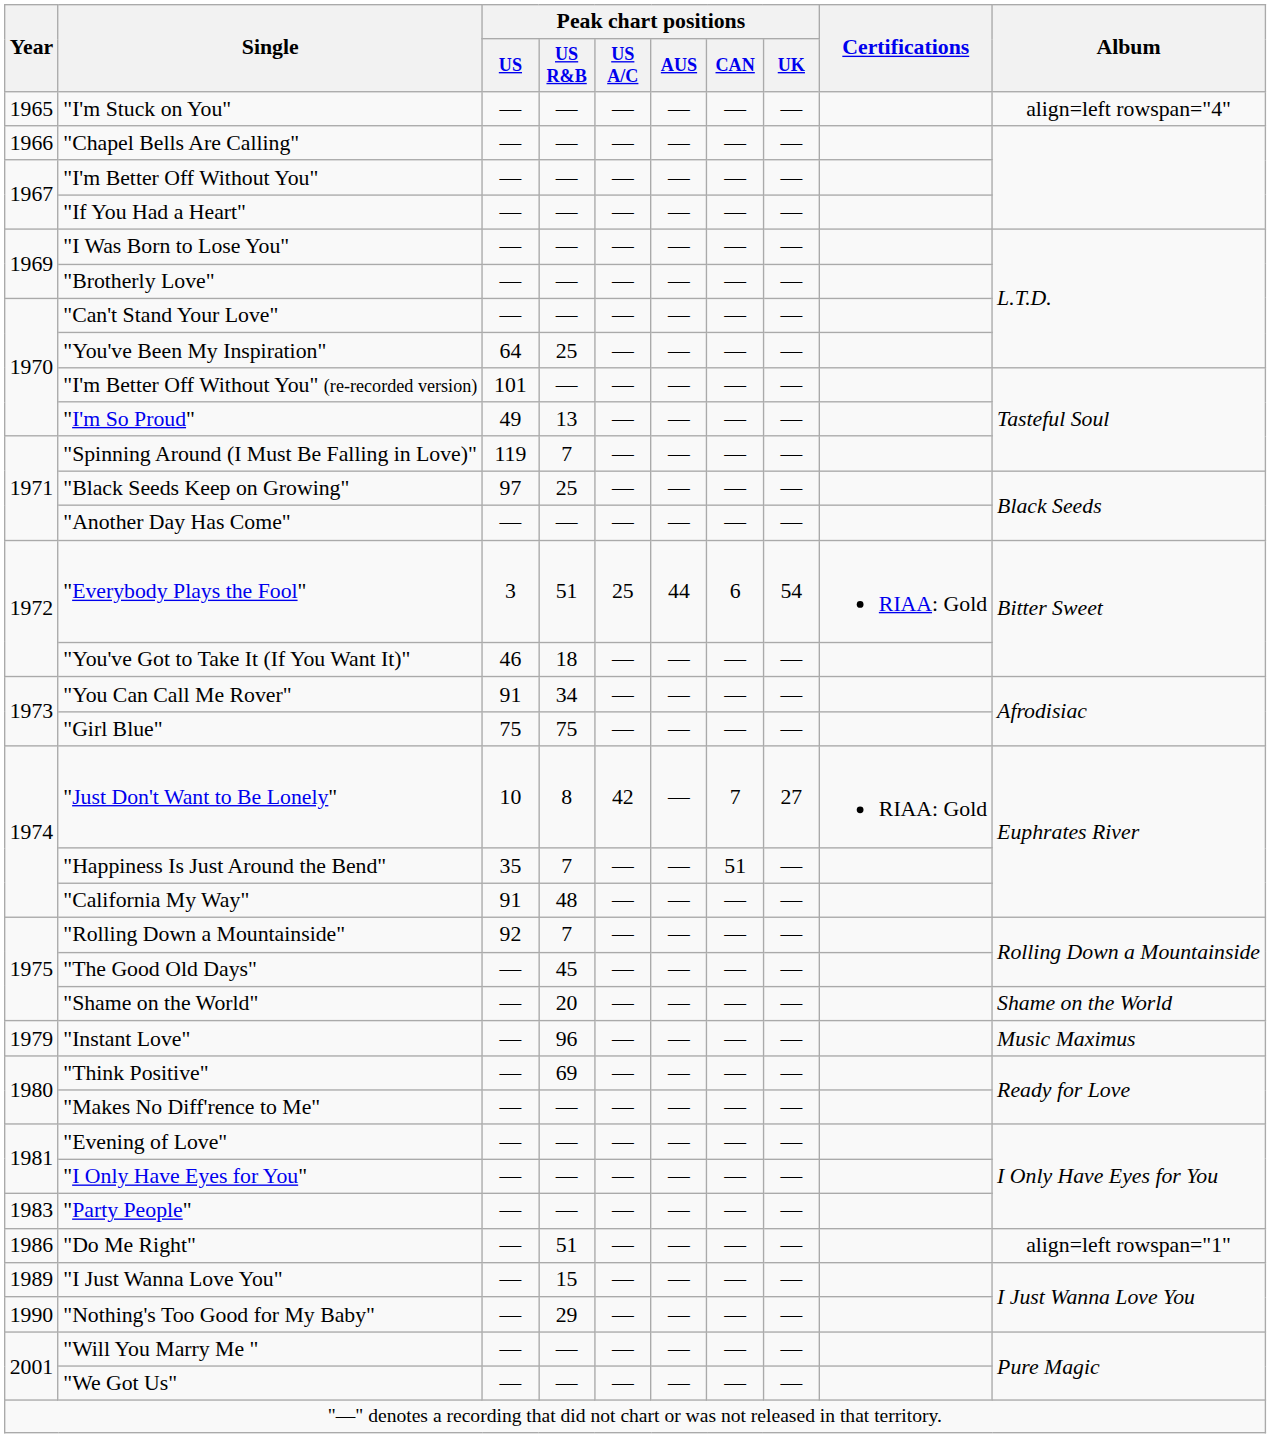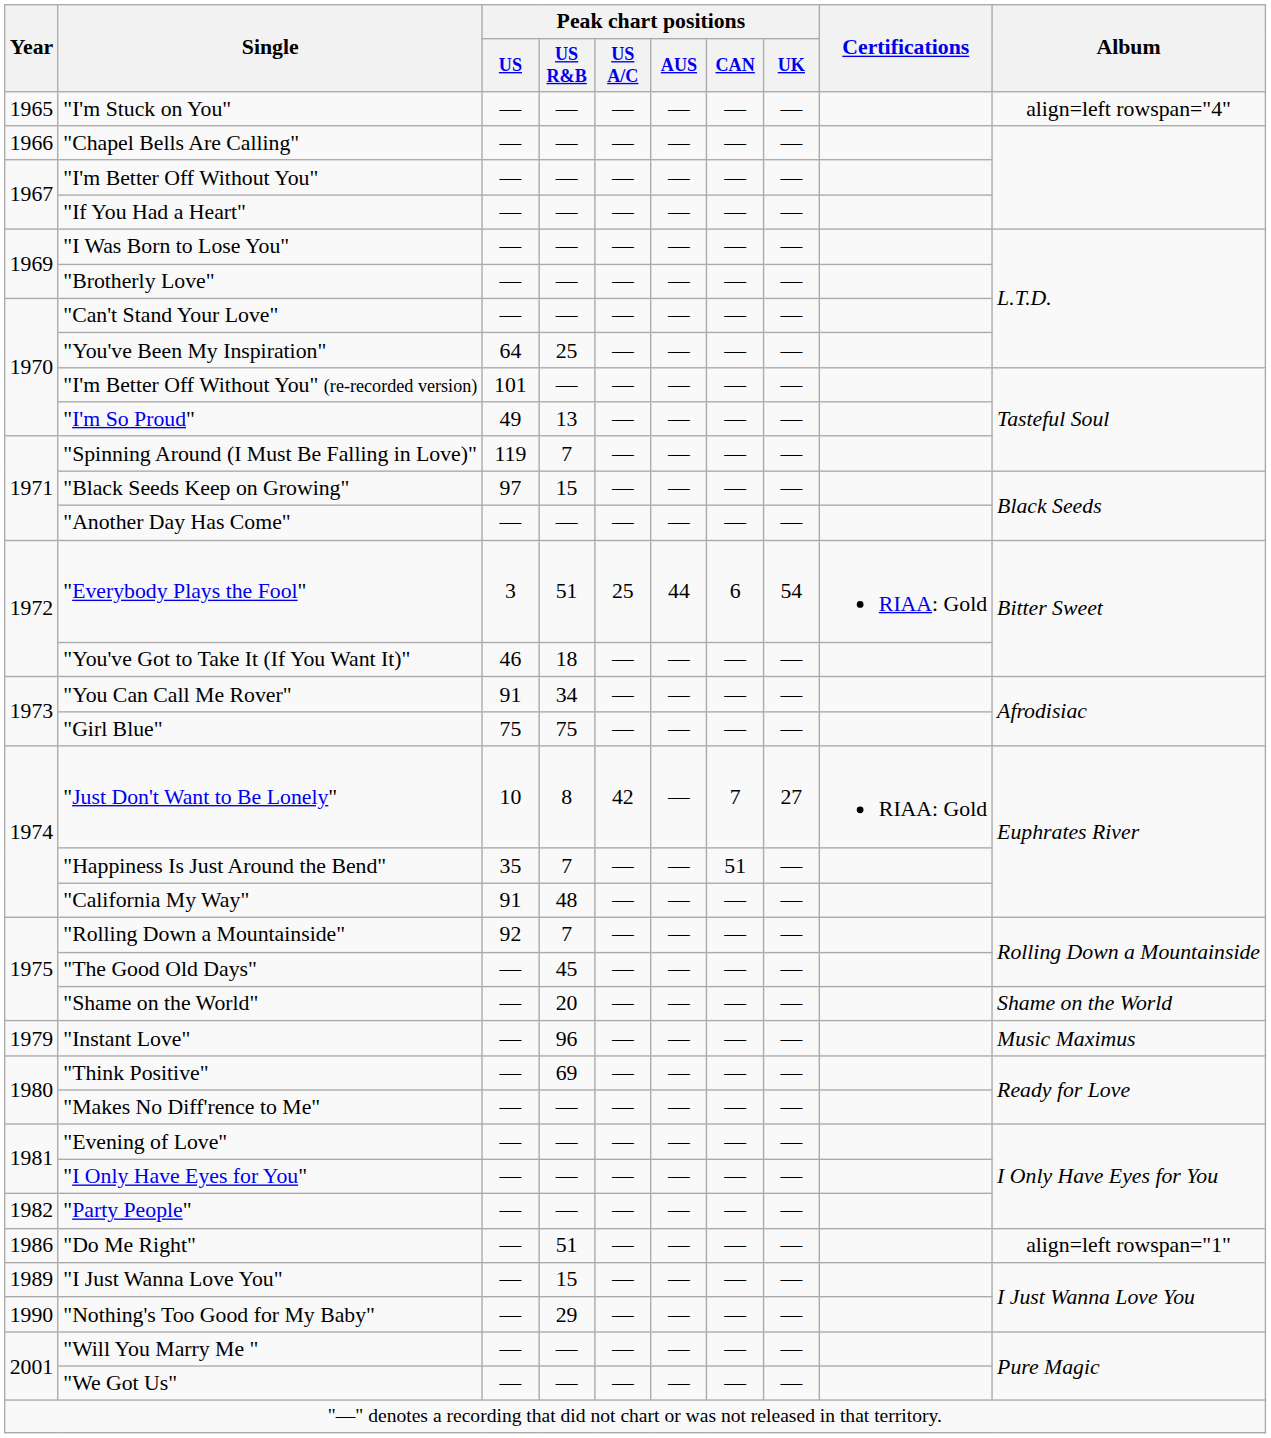(567, 487) 25 -> (567, 487) 15
(31, 1210) 1983 -> (31, 1210) 1982
